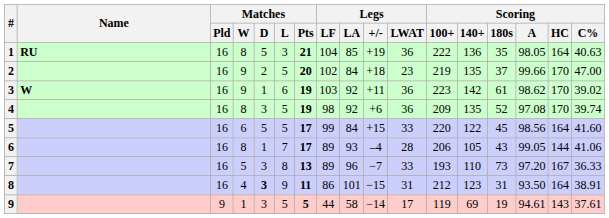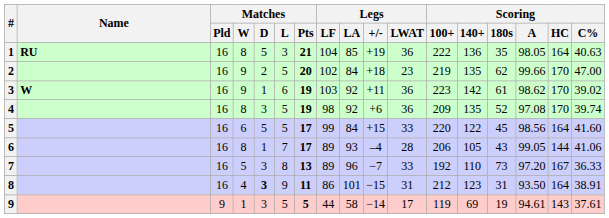(502, 71) 37 -> (502, 71) 62
(442, 166) 193 -> (442, 166) 192
